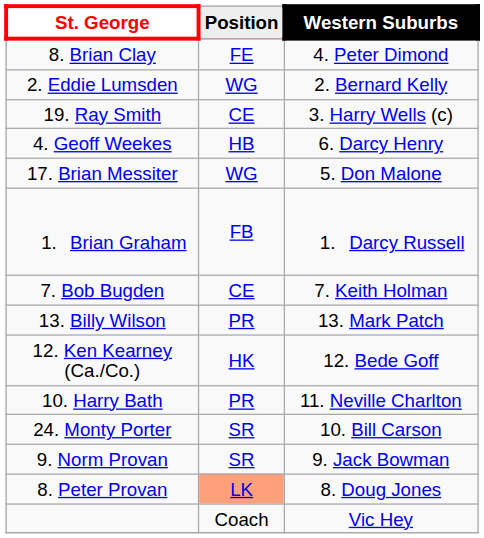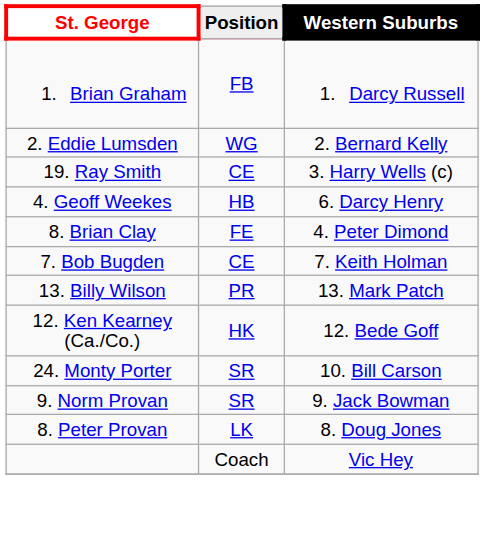rows swapped: (102, 242) <-> (102, 55)
- row: (102, 173)
- row: (102, 400)
(242, 489) lightsalmon background -> (242, 430) no background
